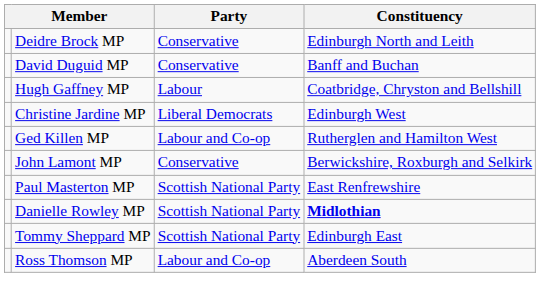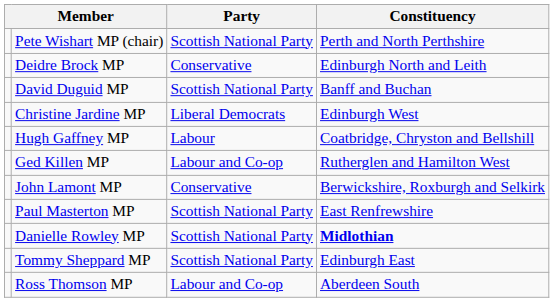+ row: (89, 41)
(198, 65) Conservative -> (242, 89) Scottish National Party
rows swapped: (72, 89) <-> (80, 114)
